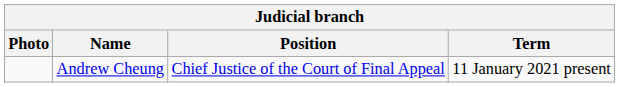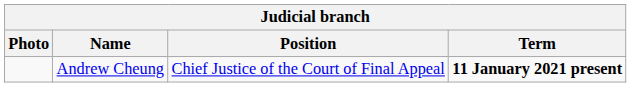(532, 69) normal -> (537, 69) bold
